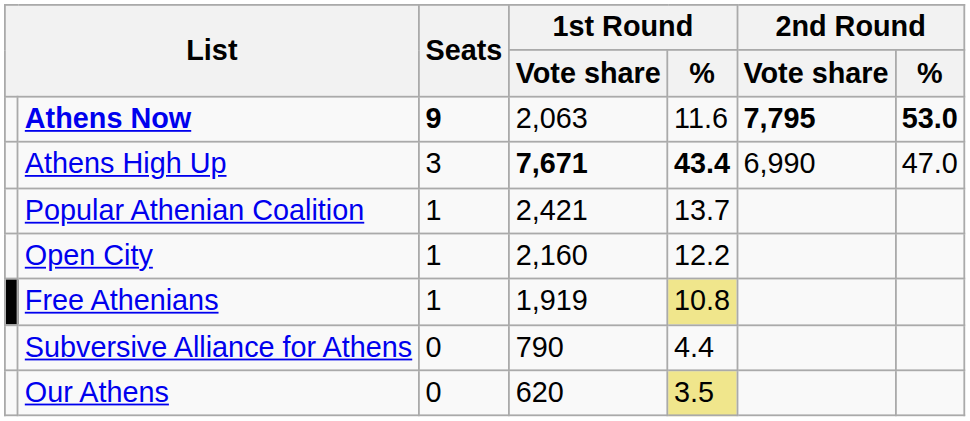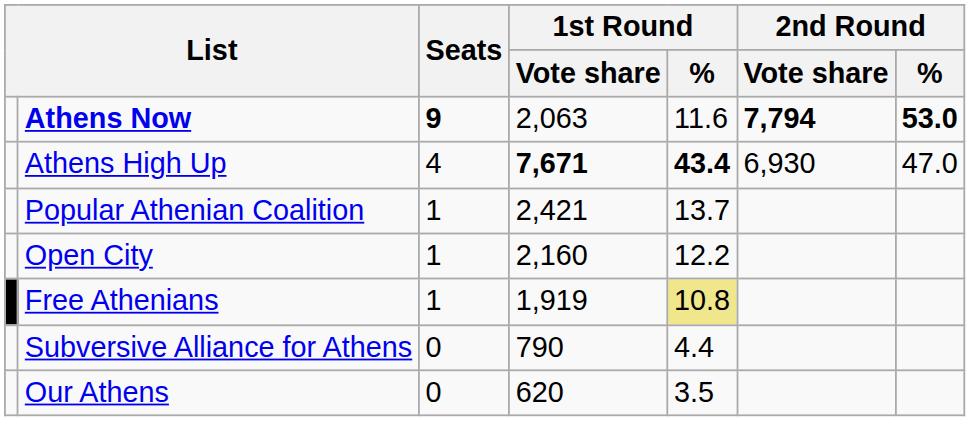(779, 118) 7,795 -> (779, 118) 7,794
(434, 164) 3 -> (434, 164) 4
(779, 164) 6,990 -> (779, 164) 6,930
(694, 392) khaki background -> (694, 392) no background
